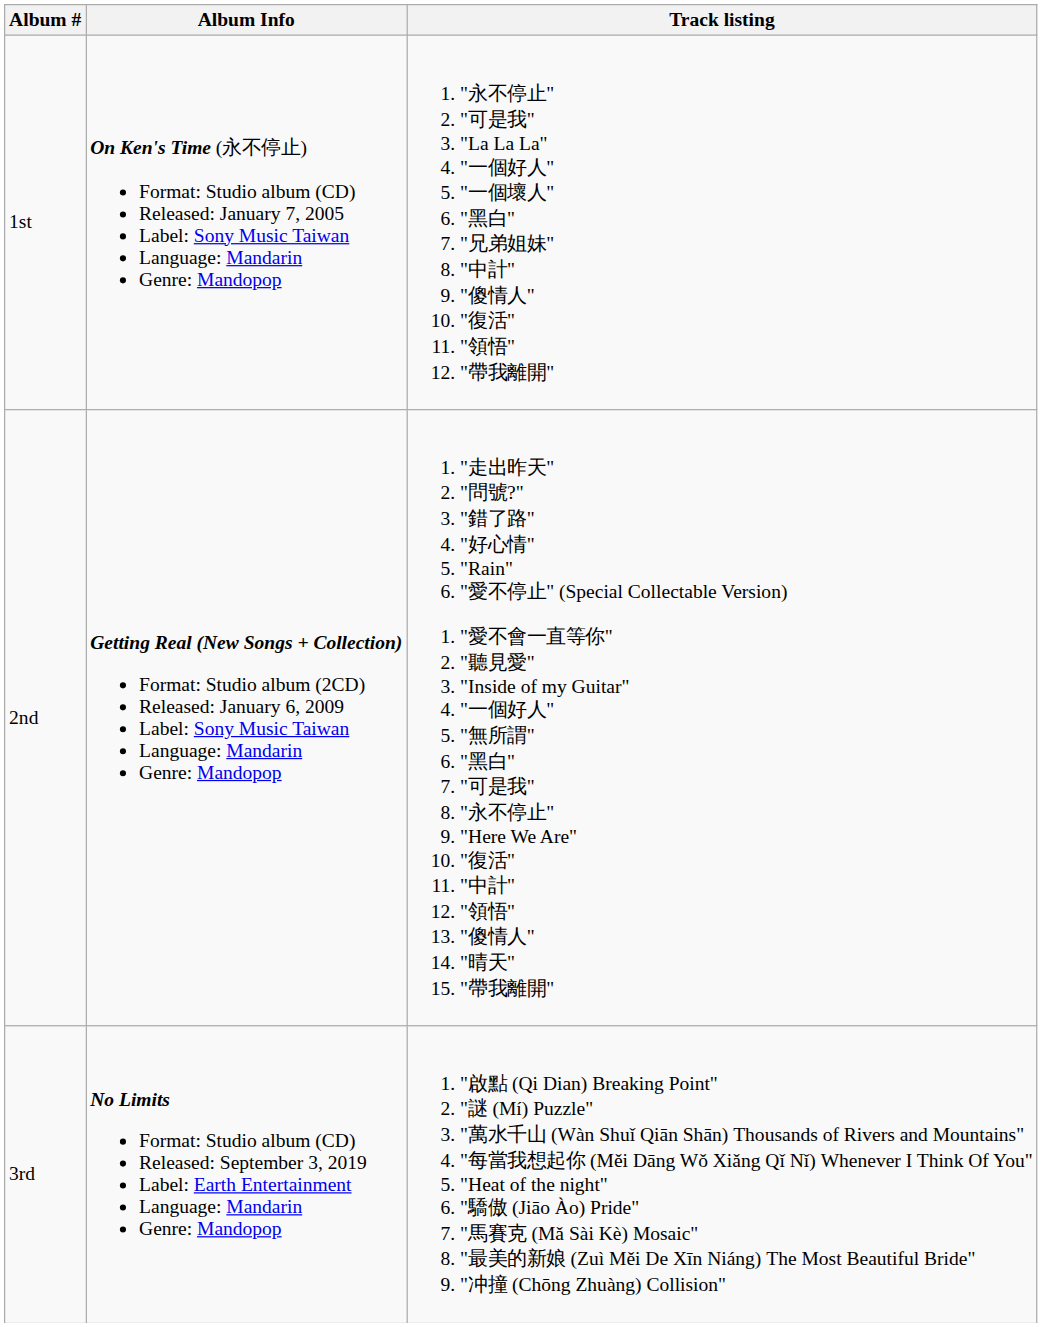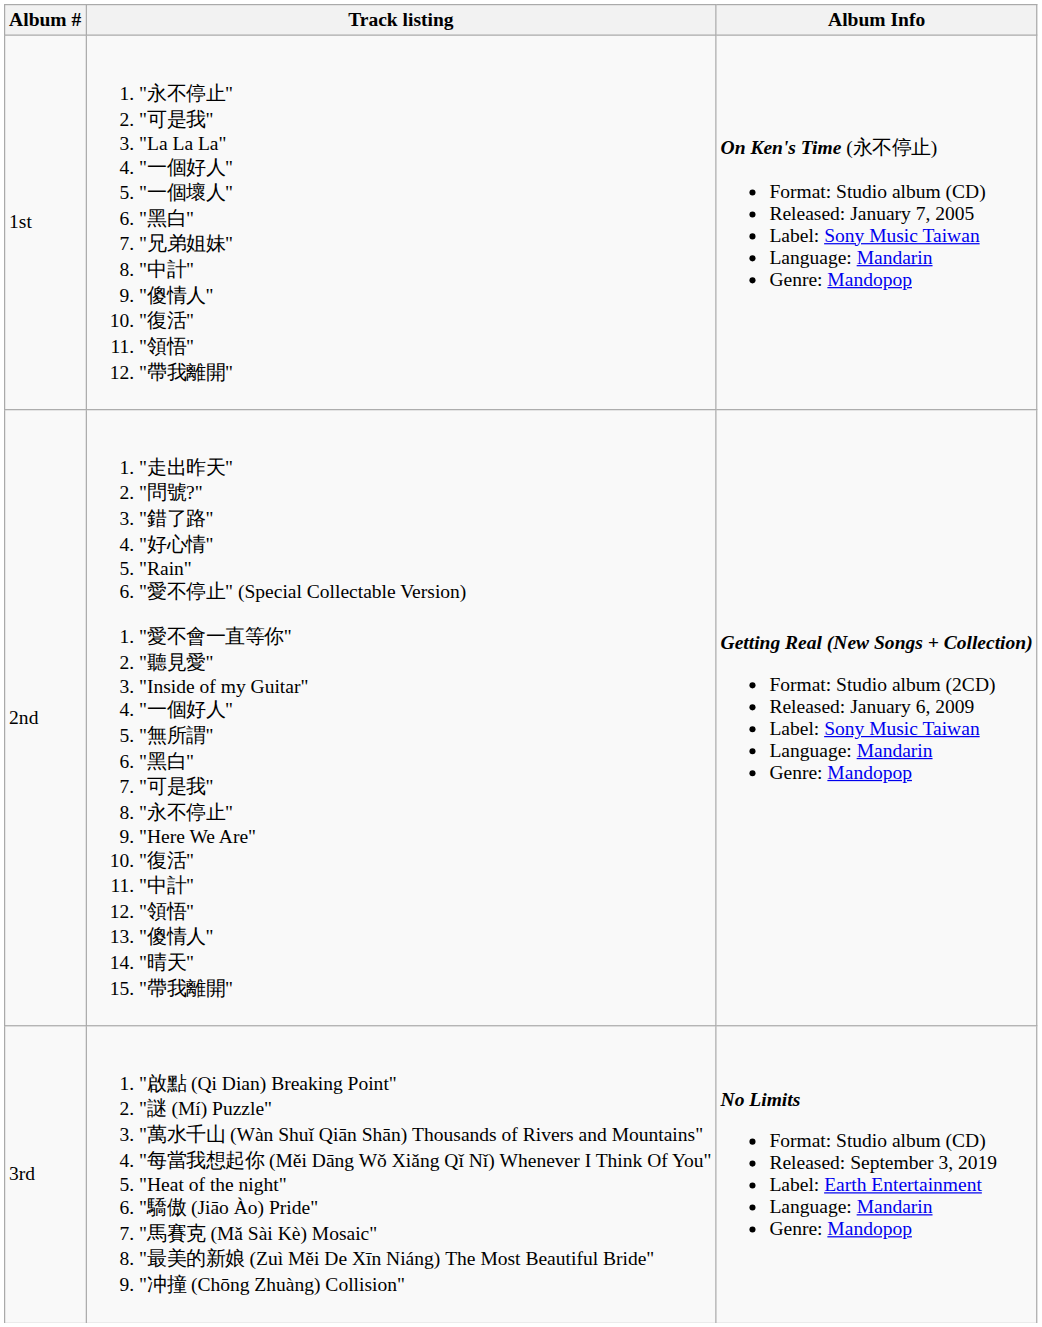columns swapped: (246, 19) <-> (722, 19)
